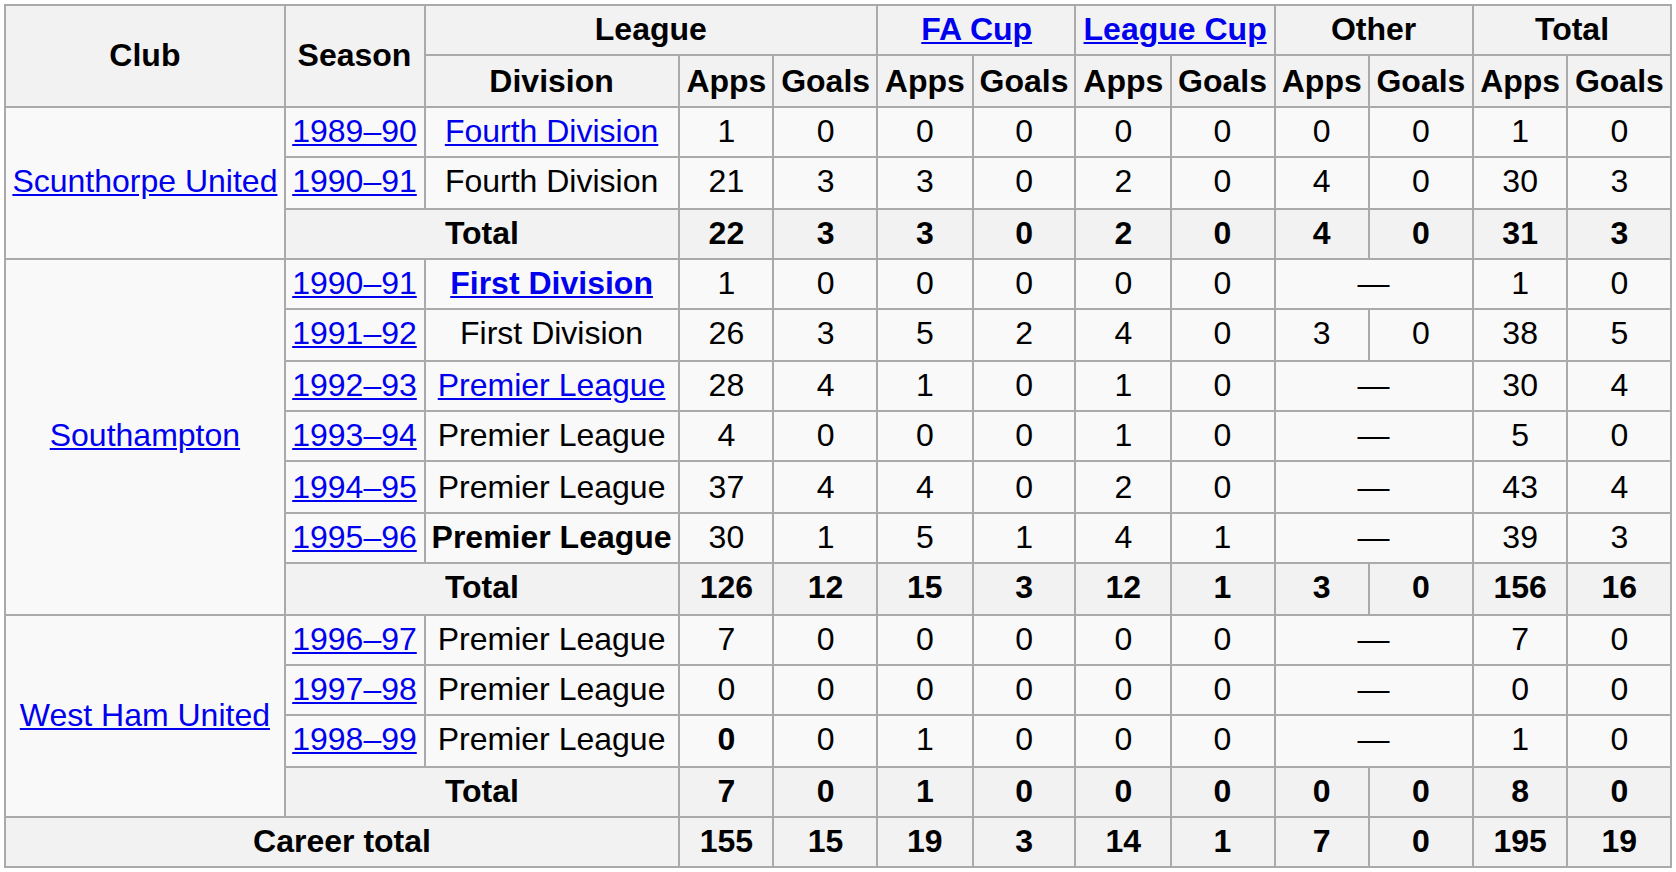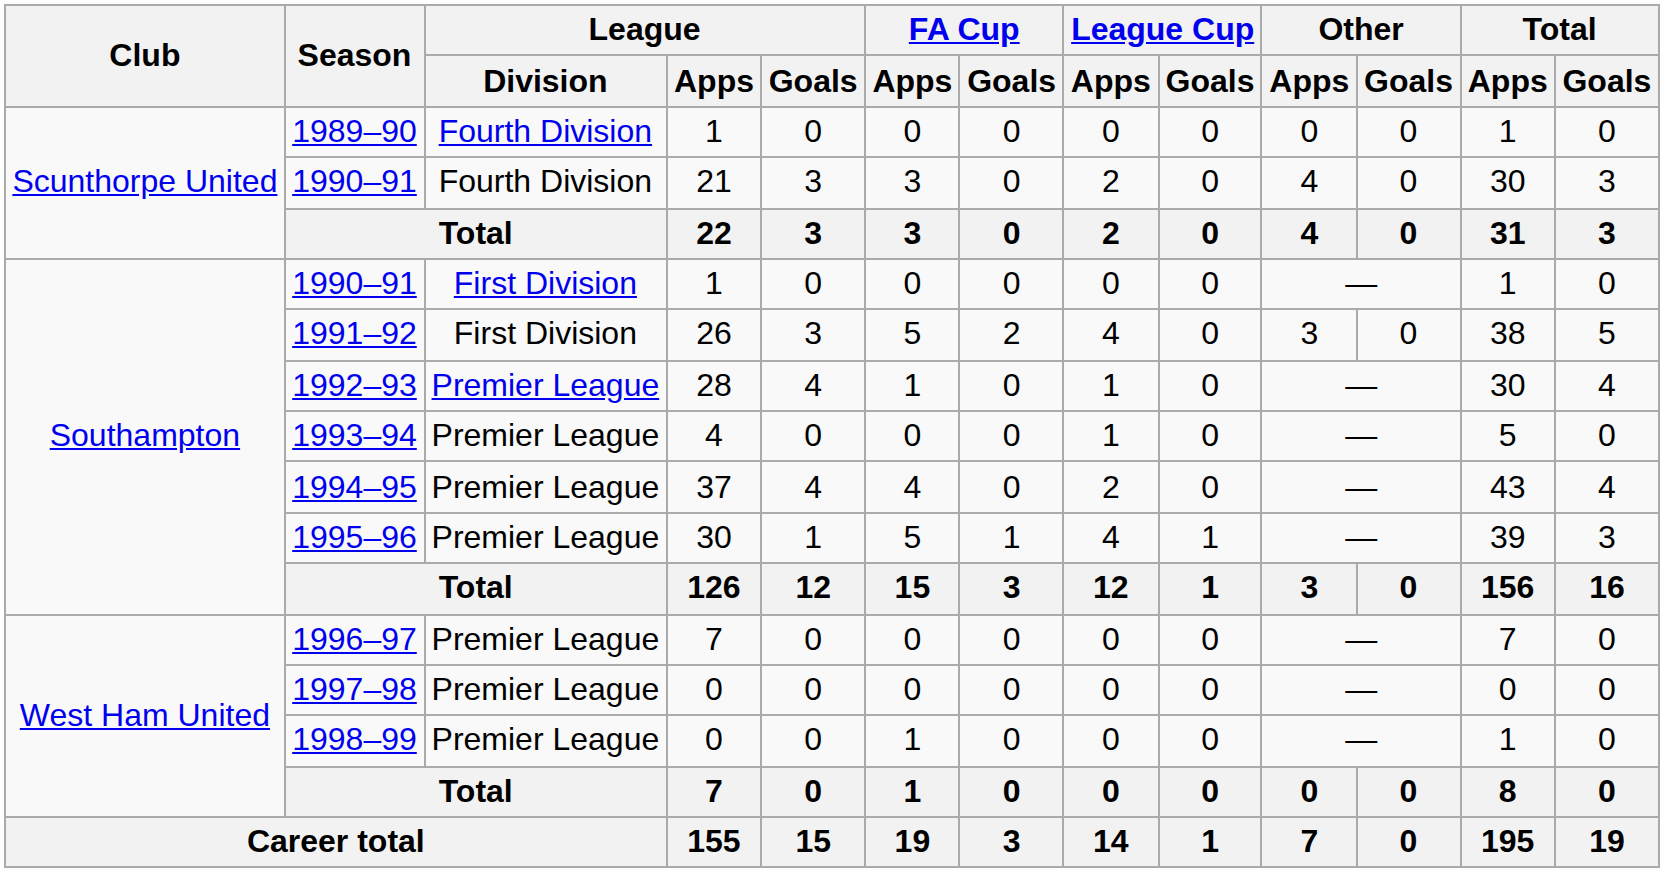(552, 283) bold -> (545, 283) normal
(552, 537) bold -> (545, 537) normal
(726, 740) bold -> (714, 740) normal
